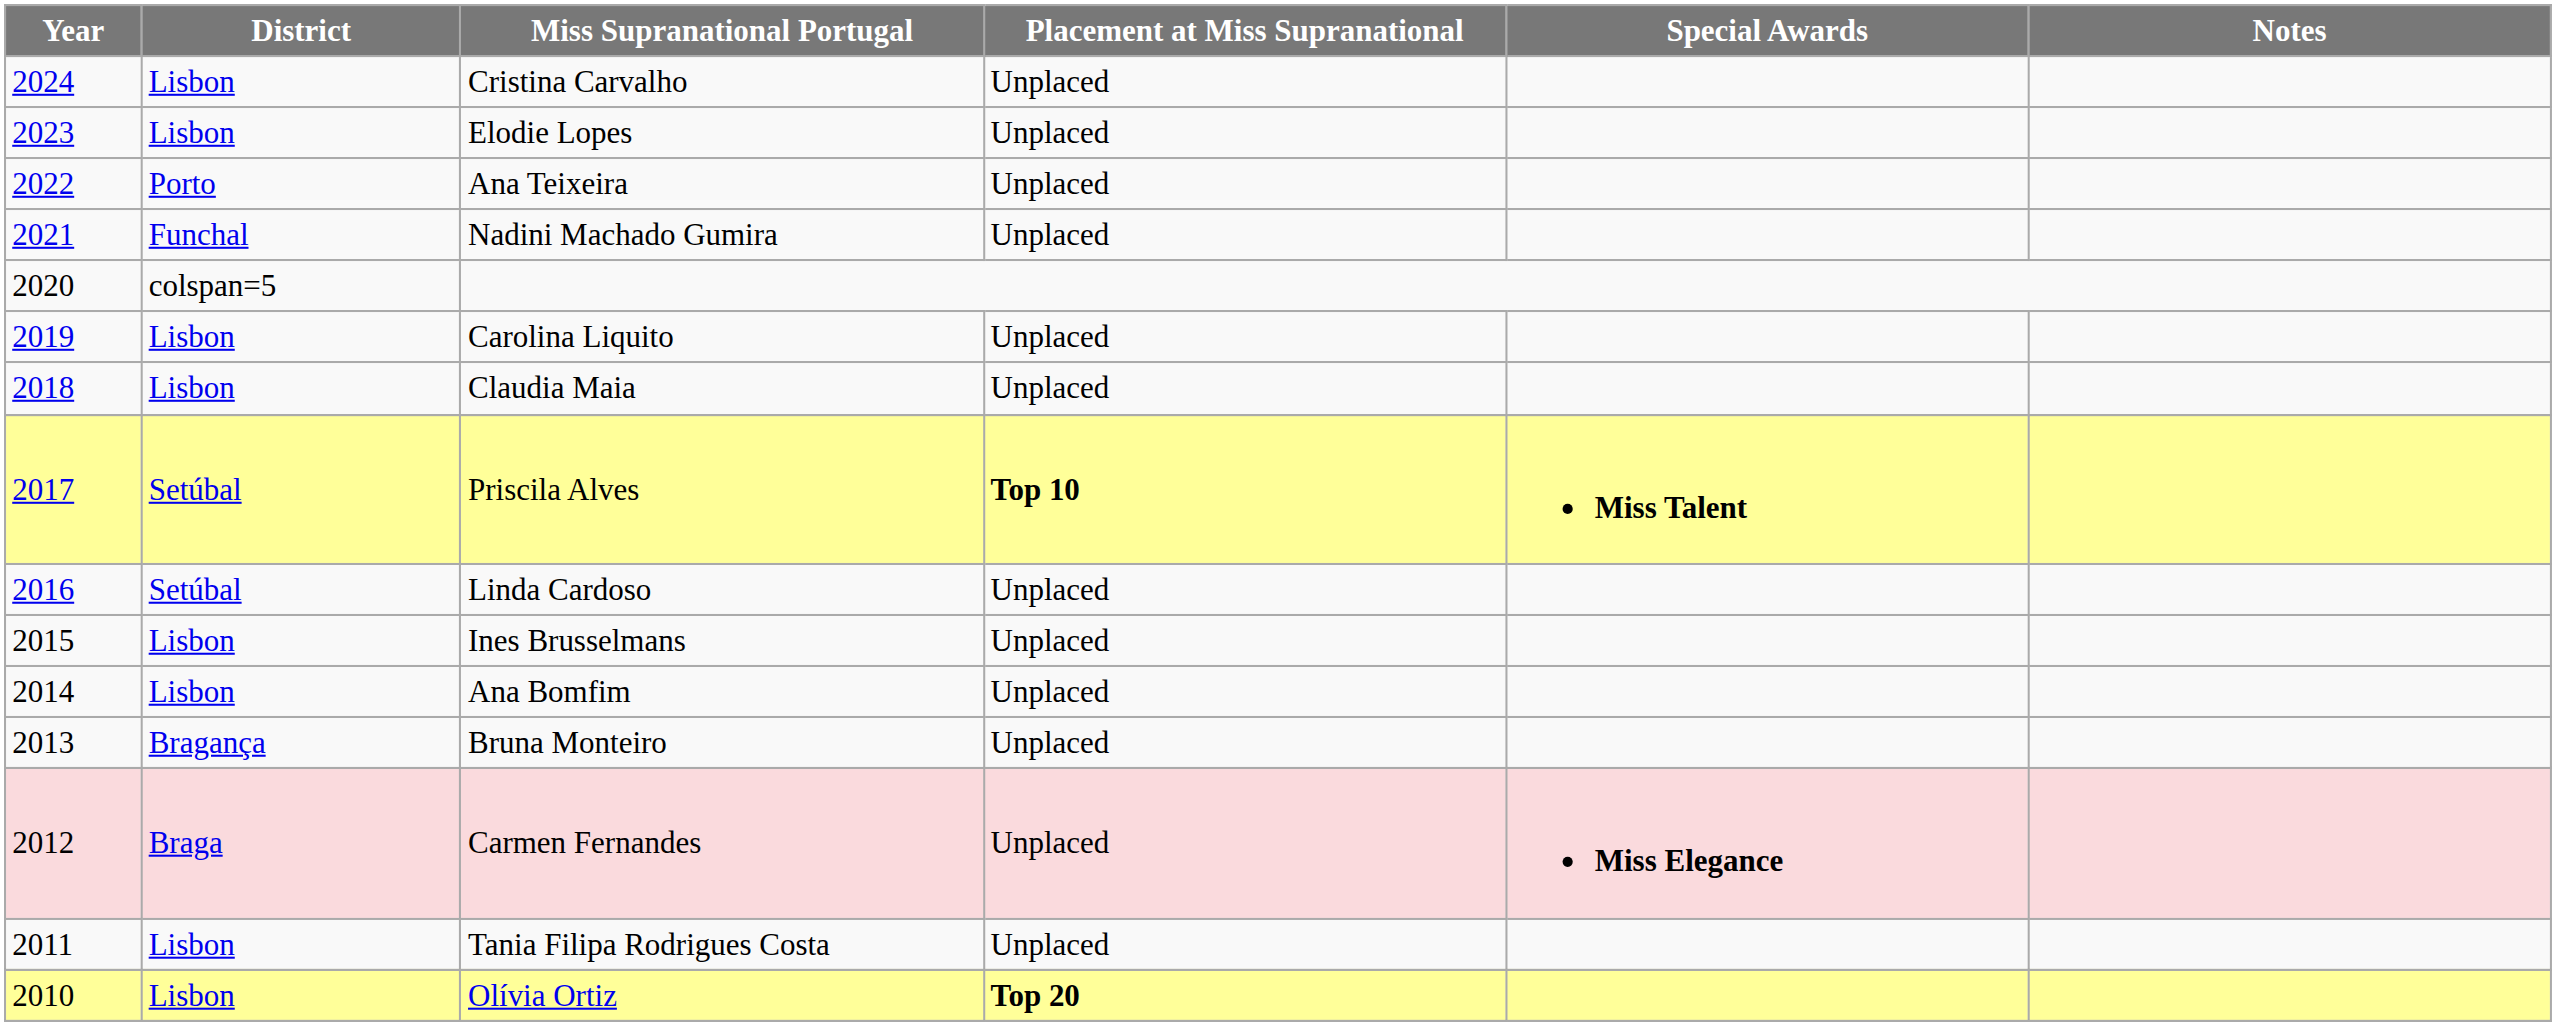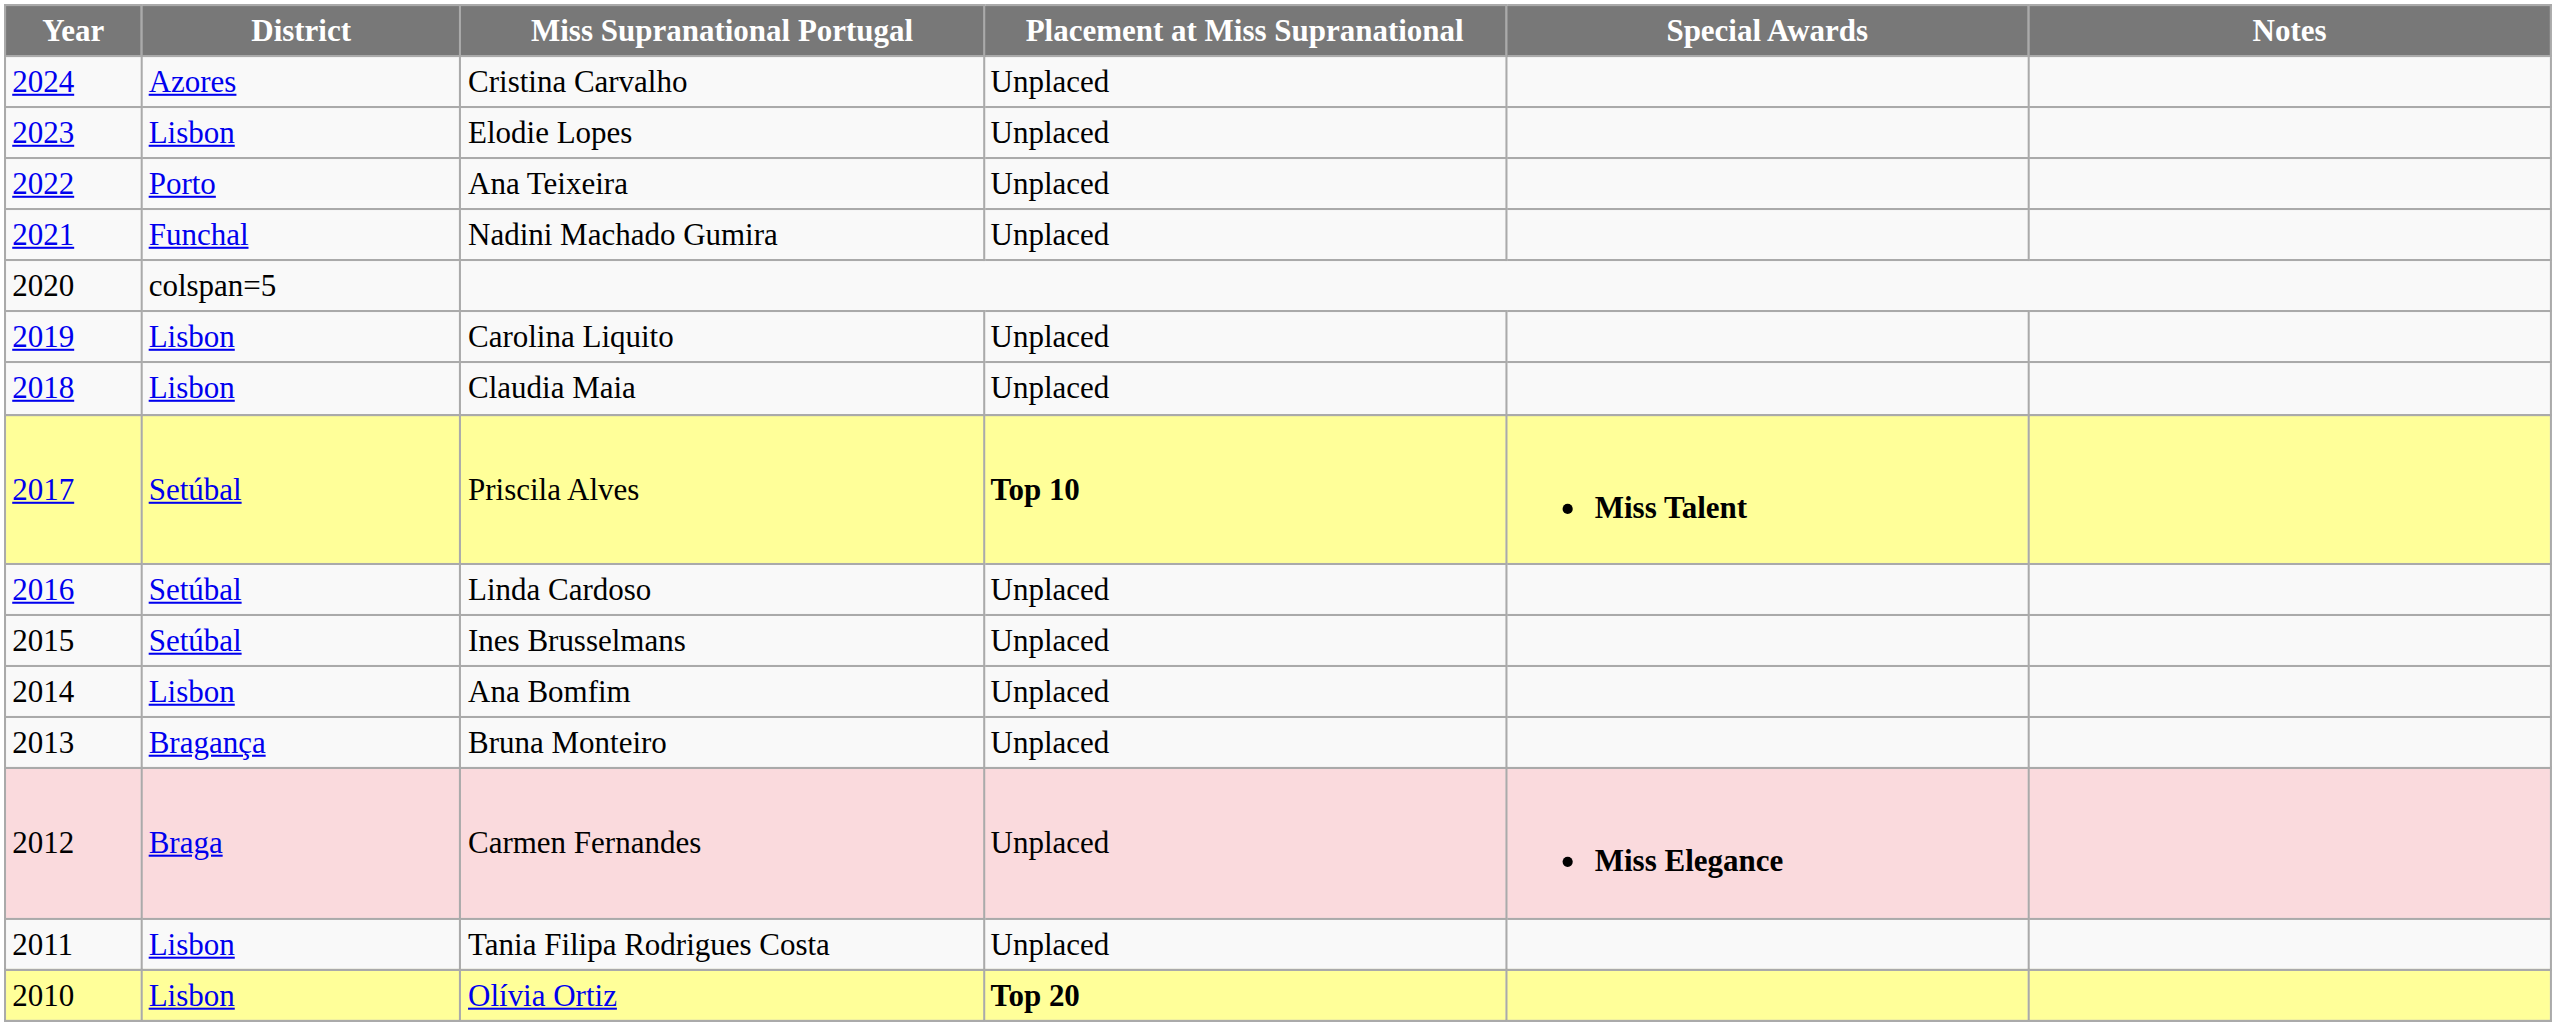(192, 81) Lisbon -> (193, 81) Azores
(192, 640) Lisbon -> (195, 640) Setúbal
